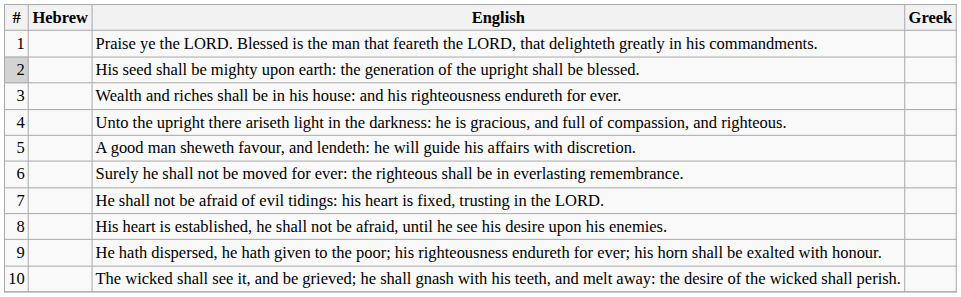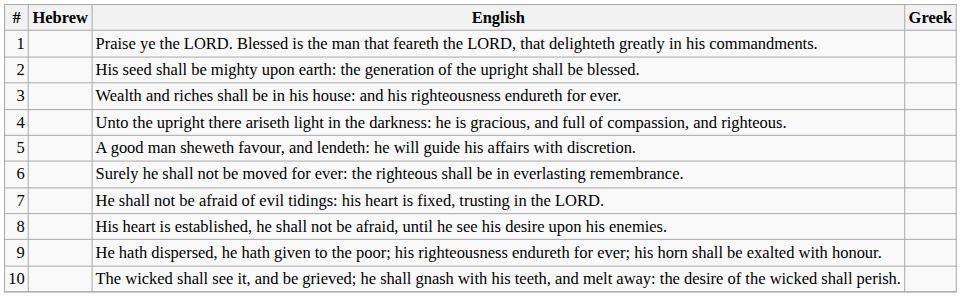(21, 69) lightgrey background -> (21, 69) no background
